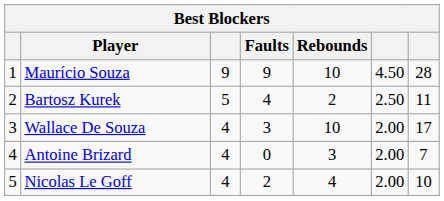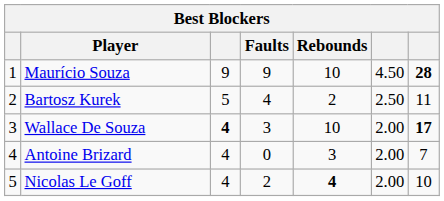(423, 73) normal -> (423, 73) bold
(225, 127) normal -> (225, 127) bold
(423, 127) normal -> (423, 127) bold
(332, 182) normal -> (332, 182) bold
